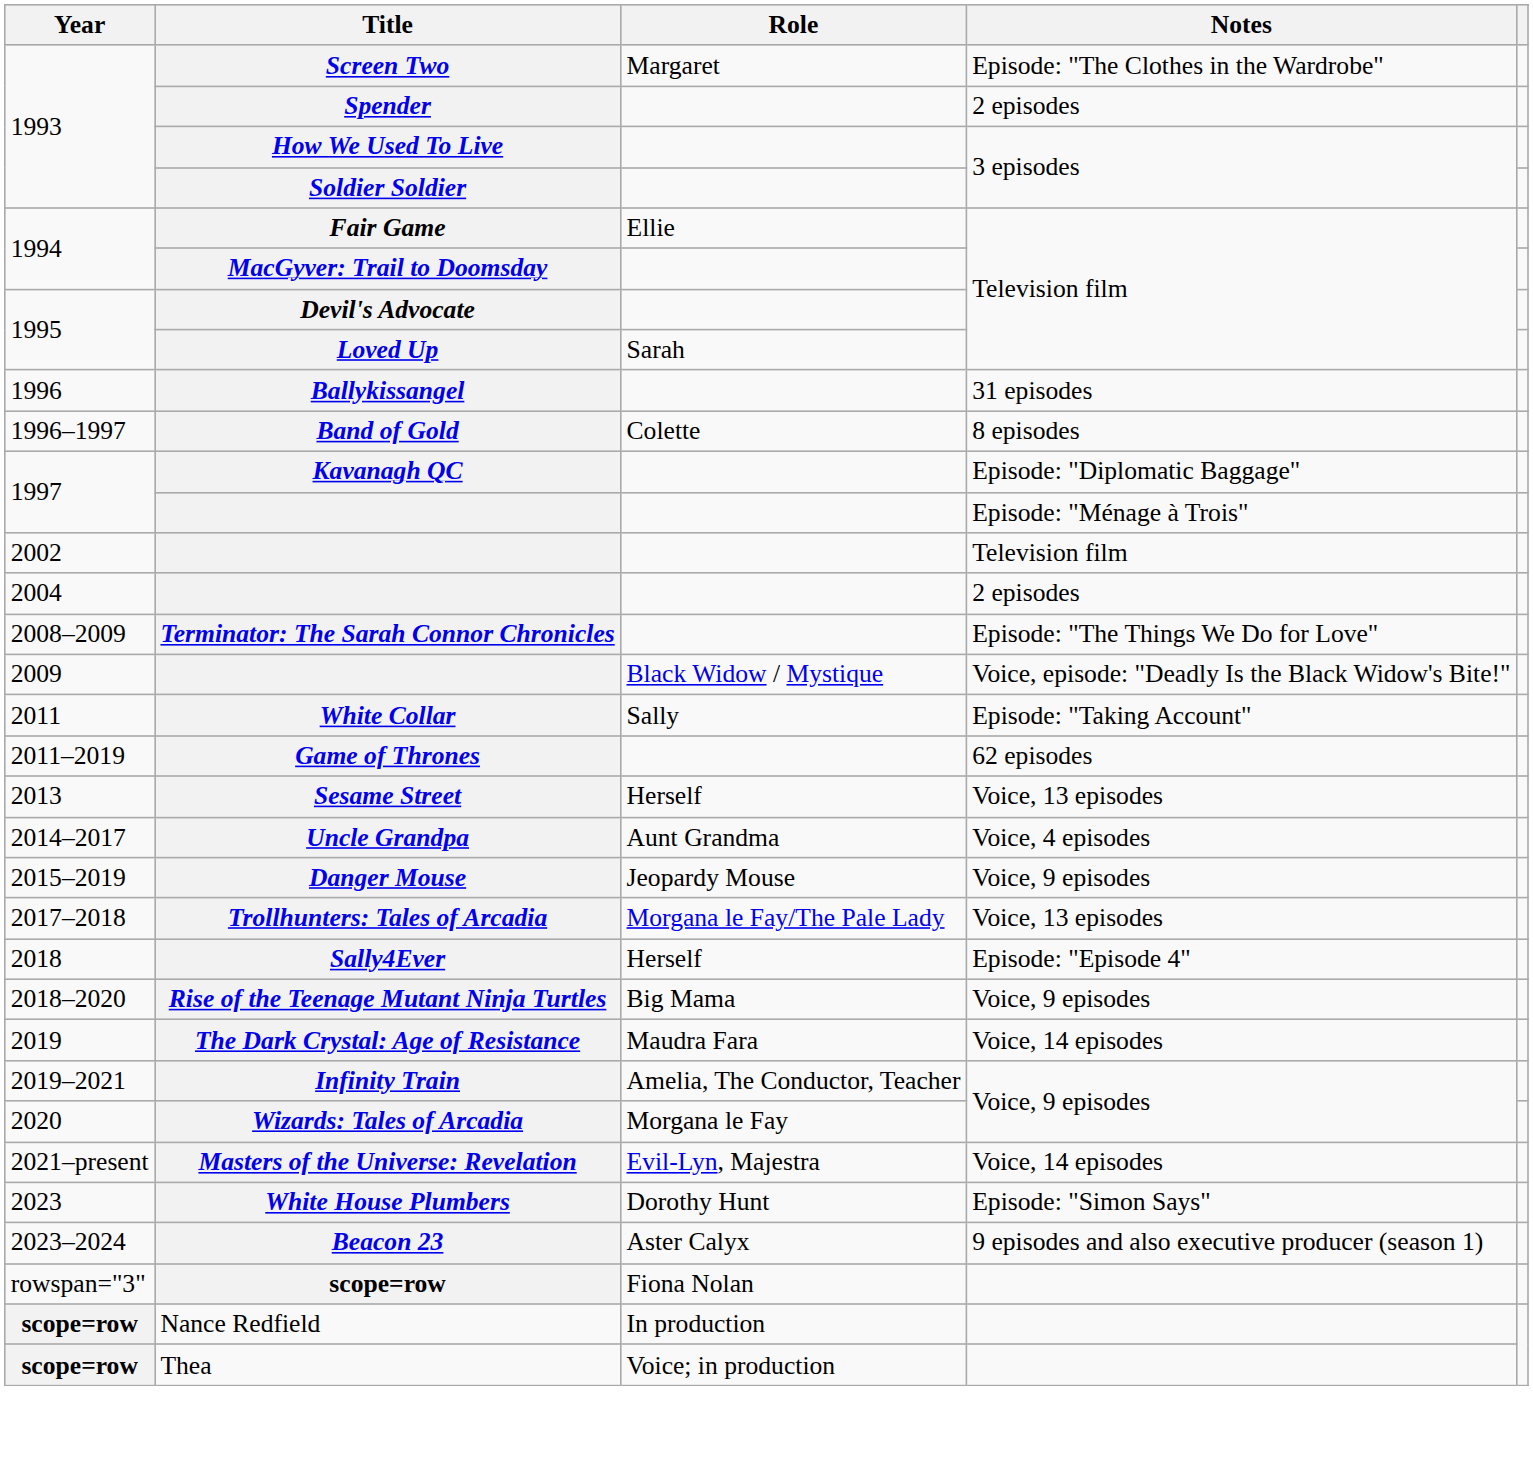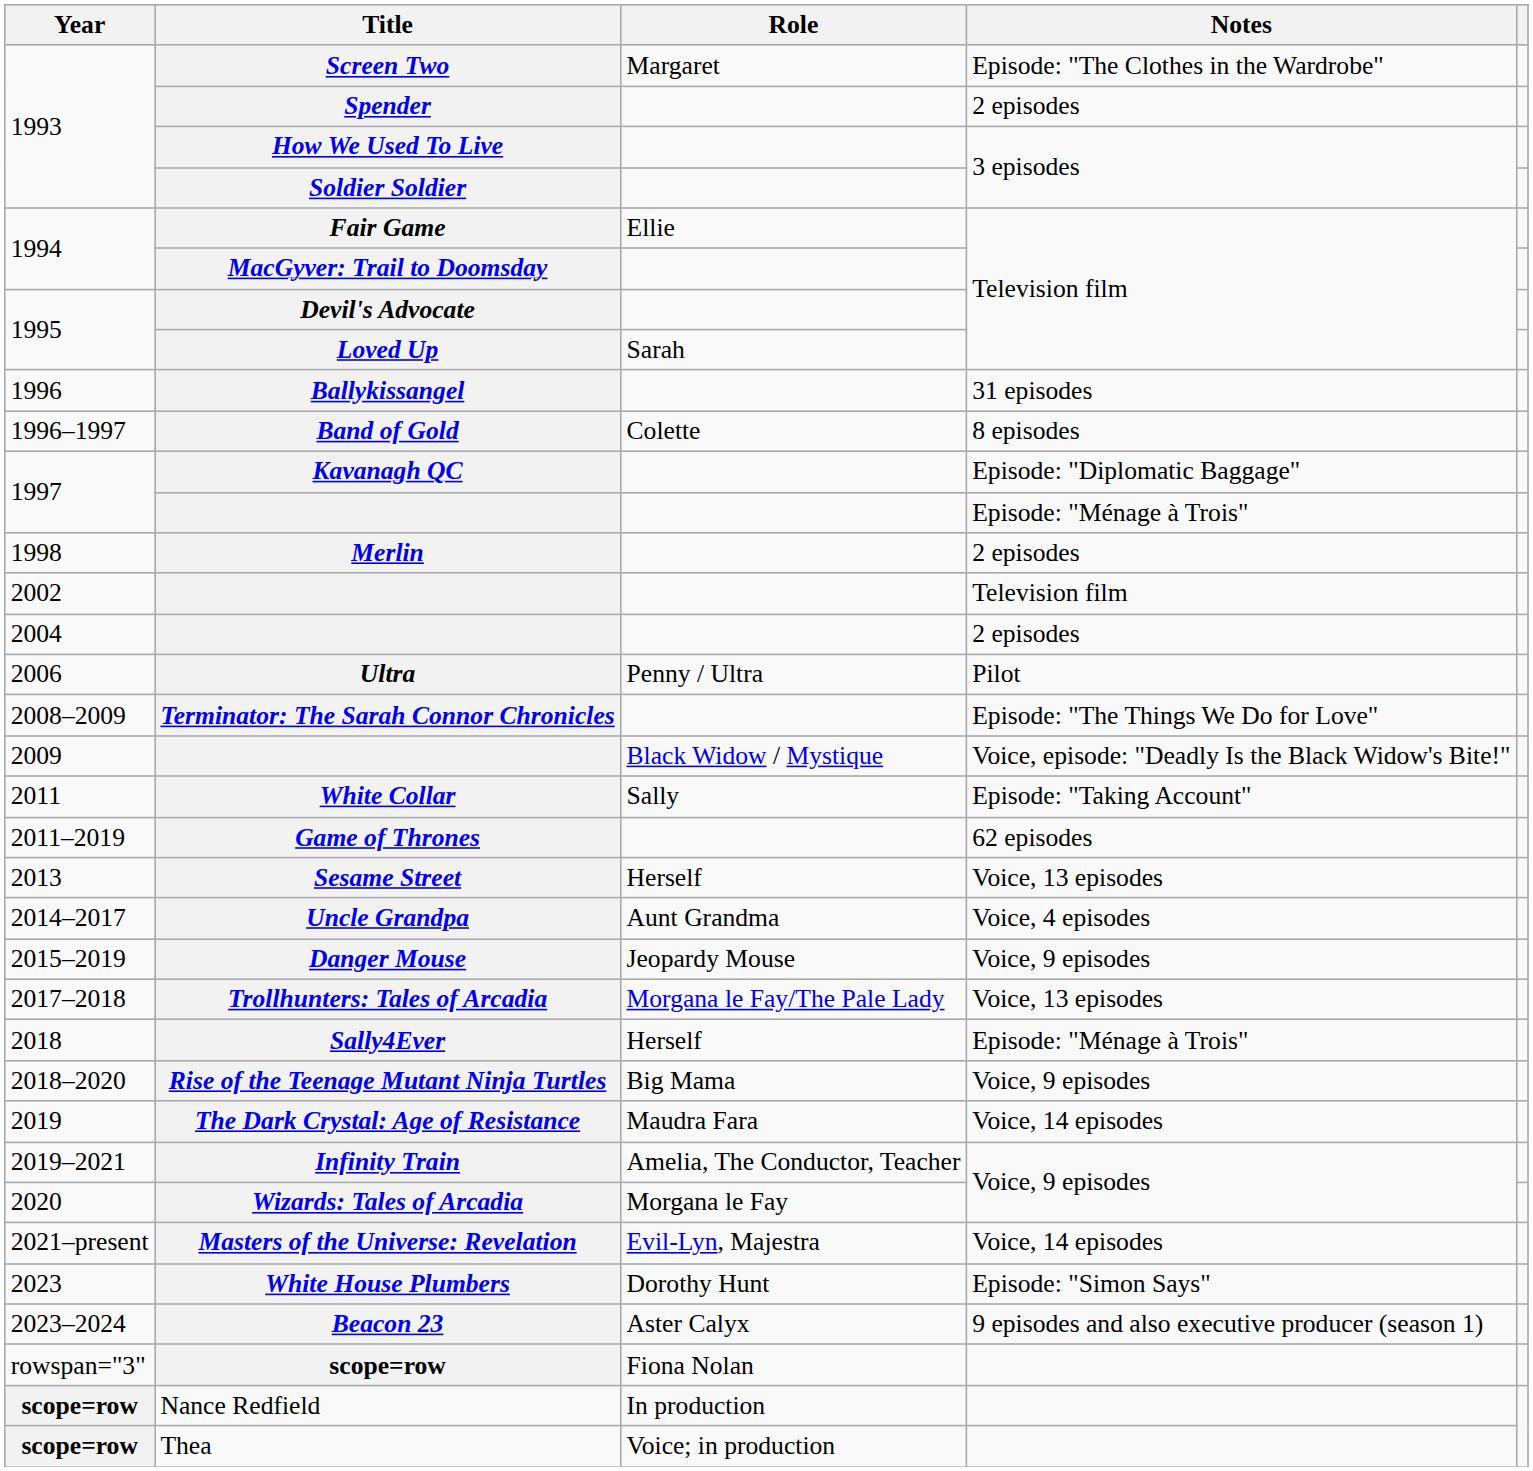+ row: (36, 552)
+ row: (36, 674)
(1082, 958) Episode: "Episode 4" -> (1110, 1039) Episode: "Ménage à Trois"
